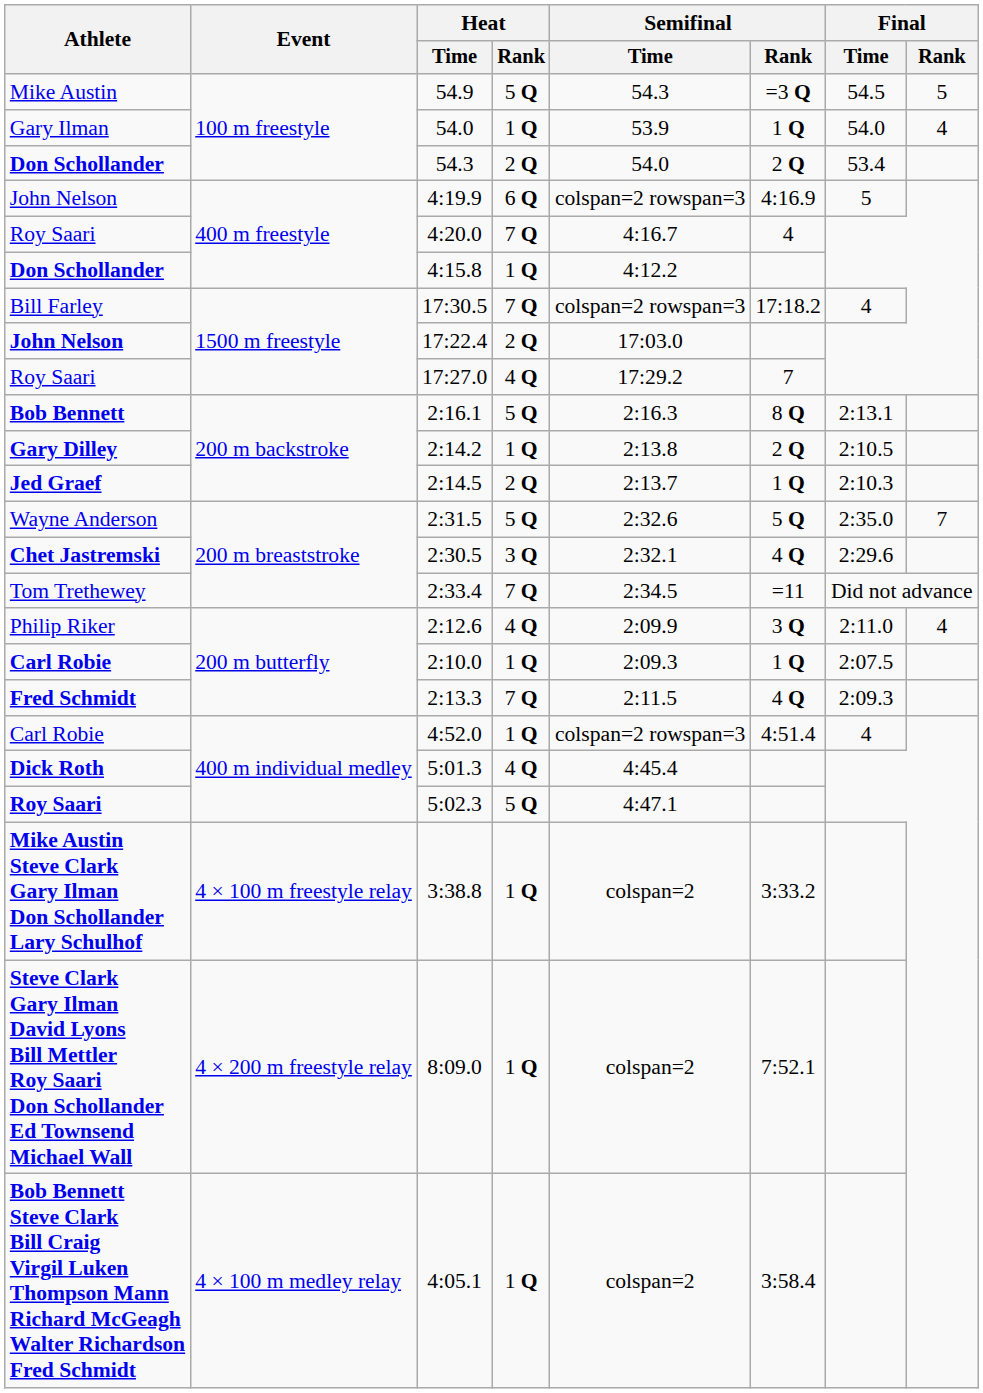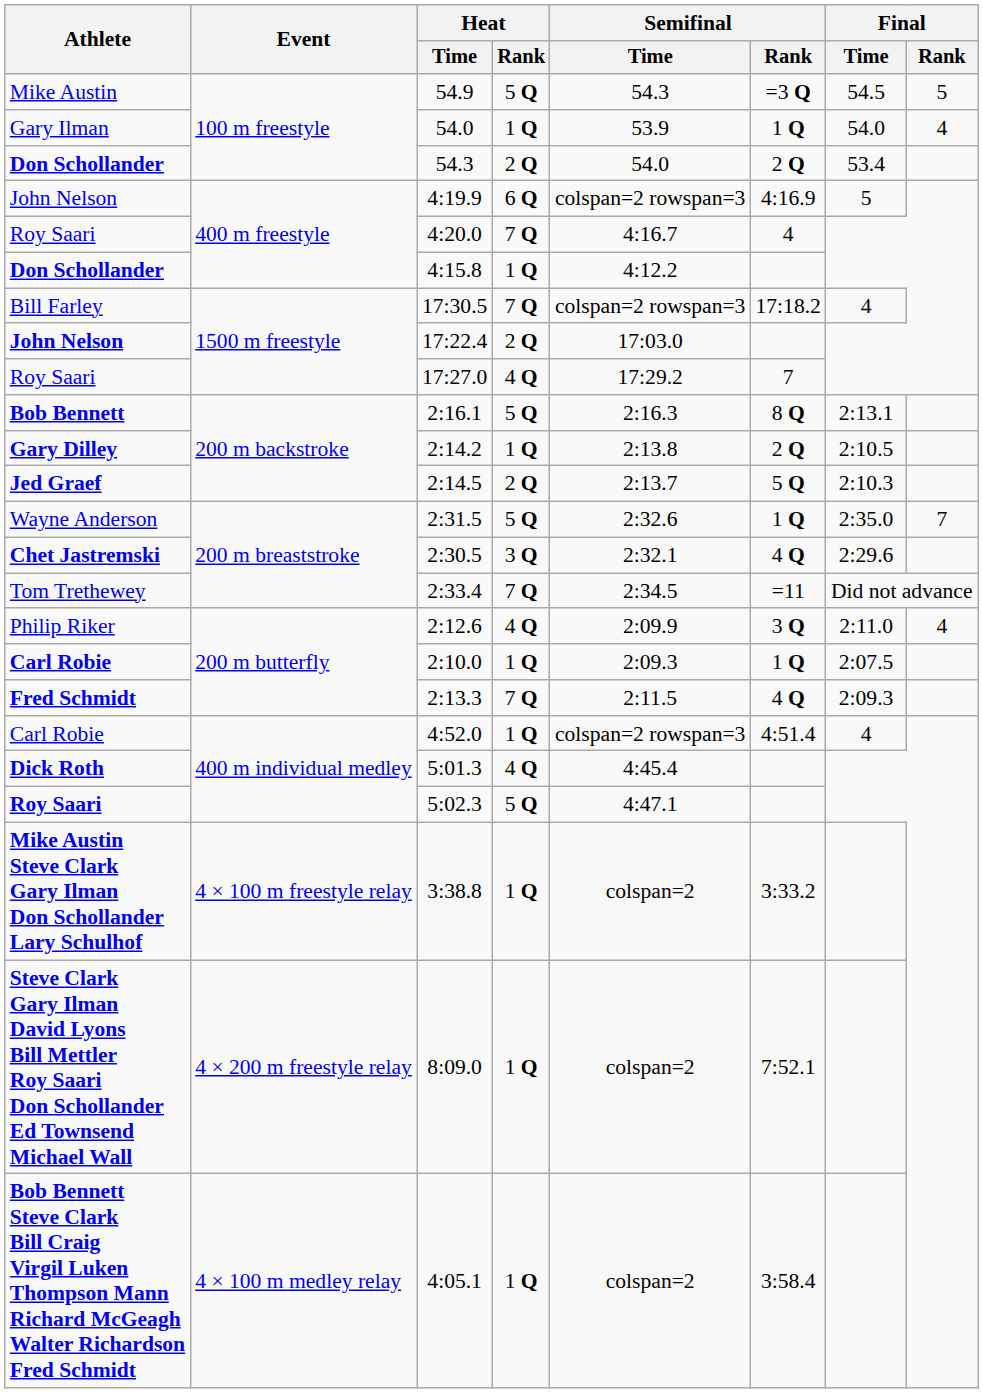(788, 483) 1 Q -> (788, 483) 5 Q
(788, 519) 5 Q -> (788, 519) 1 Q
